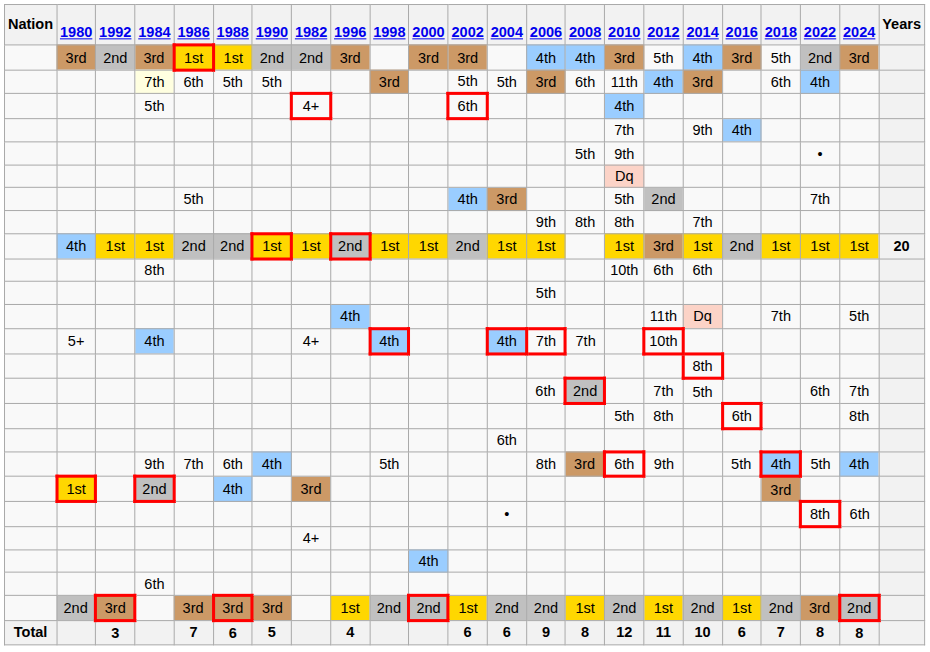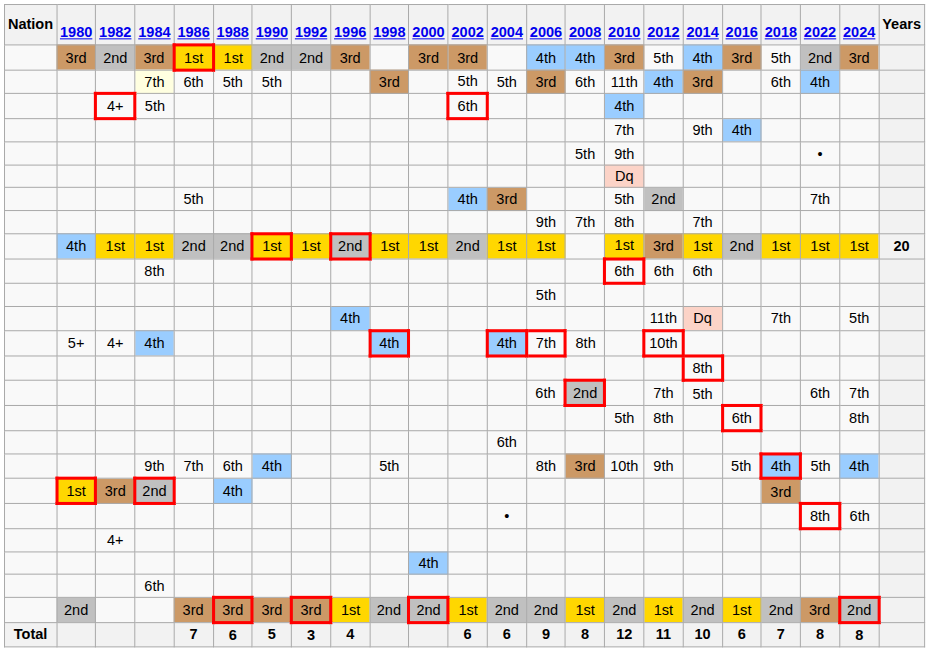columns swapped: (311, 33) <-> (115, 33)
(585, 222) 8th -> (585, 222) 7th
(624, 270) 10th -> (624, 271) 6th
(586, 341) 7th -> (586, 343) 8th
(624, 464) 6th -> (624, 466) 10th
